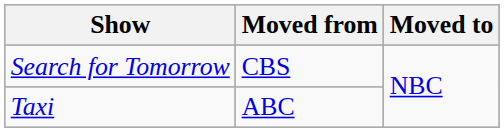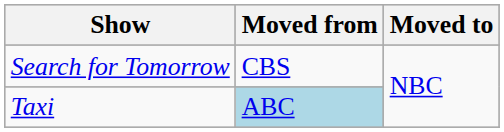(268, 106) no background -> (268, 106) lightblue background
